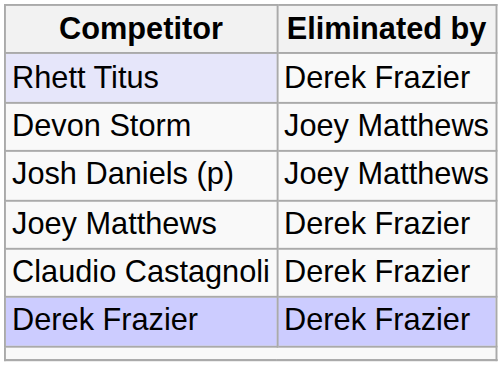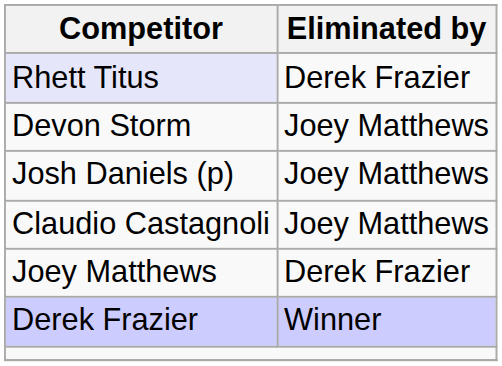(114, 223) Joey Matthews -> (141, 223) Claudio Castagnoli
(377, 223) Derek Frazier -> (387, 223) Joey Matthews
(141, 272) Claudio Castagnoli -> (114, 272) Joey Matthews
(377, 321) Derek Frazier -> (333, 321) Winner
